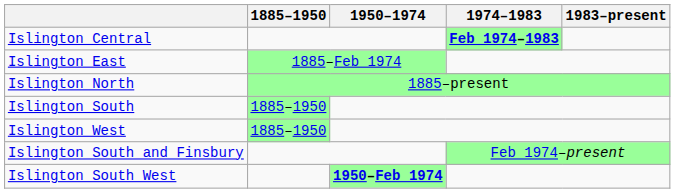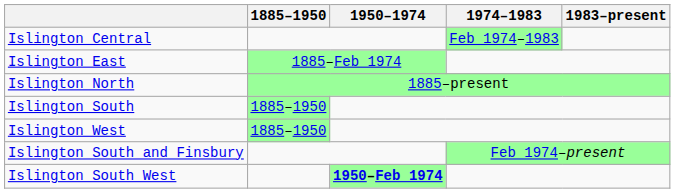(504, 39) bold -> (504, 39) normal
